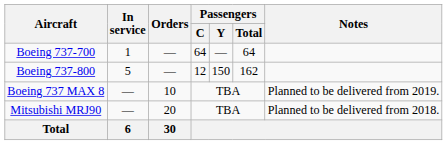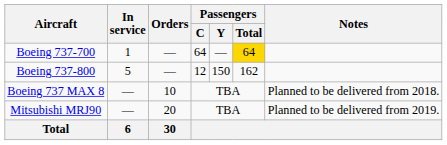(249, 52) no background -> (249, 52) gold background
(354, 91) Planned to be delivered from 2019. -> (354, 91) Planned to be delivered from 2018.
(354, 110) Planned to be delivered from 2018. -> (354, 110) Planned to be delivered from 2019.
